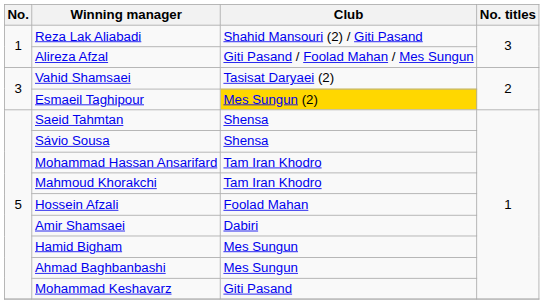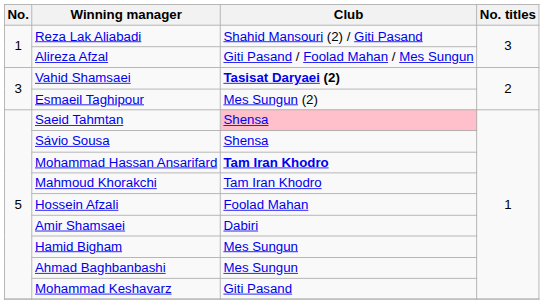(279, 78) normal -> (282, 78) bold
(271, 99) gold background -> (271, 99) no background
(246, 120) no background -> (246, 120) pink background
(273, 162) normal -> (276, 162) bold
